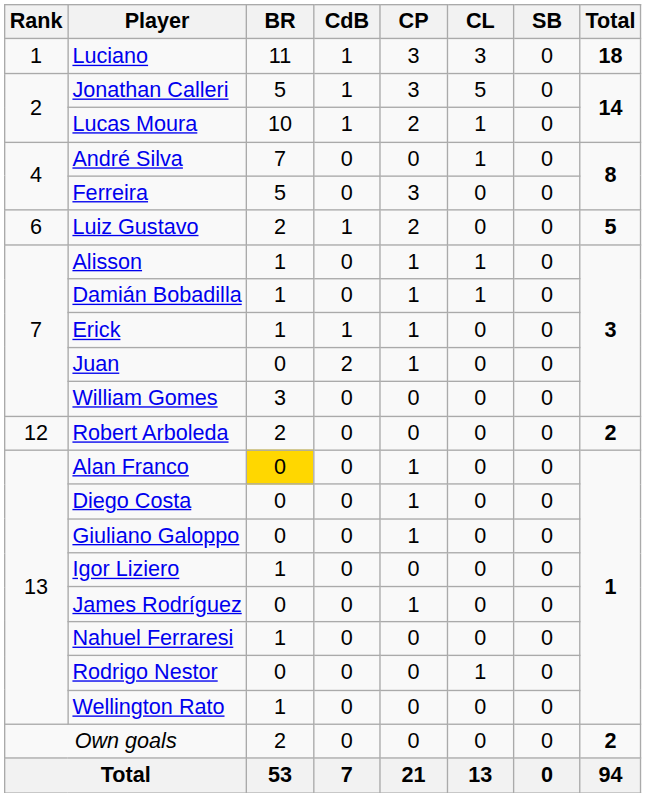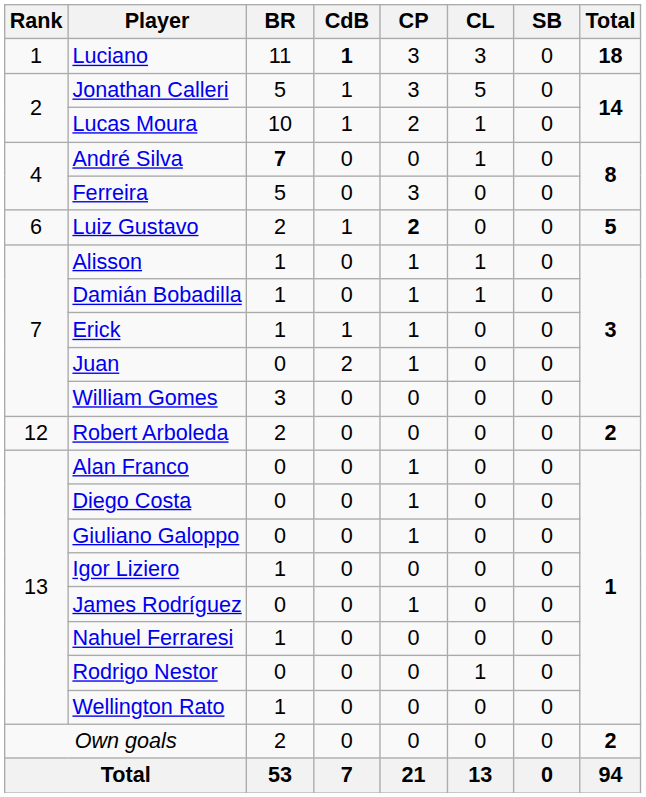(347, 55) normal -> (347, 55) bold
(280, 158) normal -> (280, 158) bold
(414, 227) normal -> (414, 227) bold
(280, 466) gold background -> (280, 466) no background
